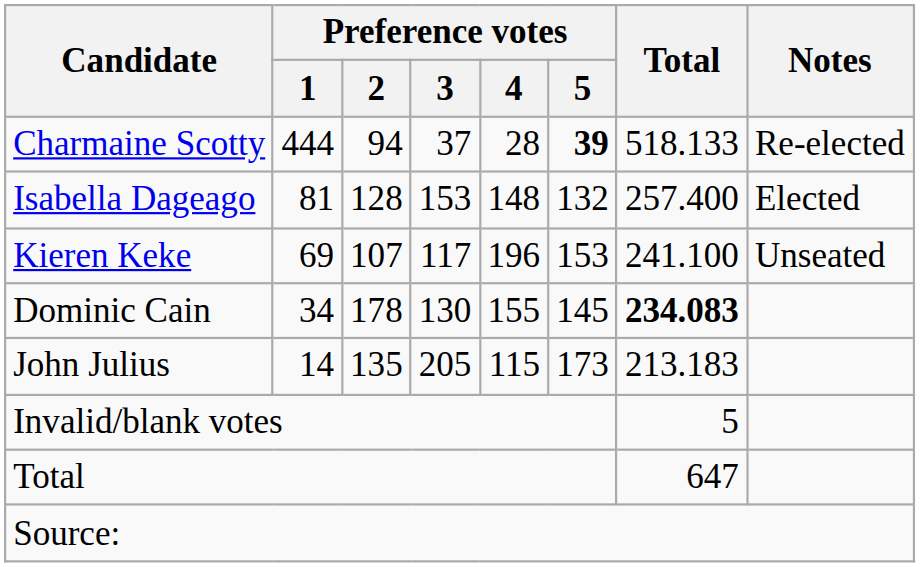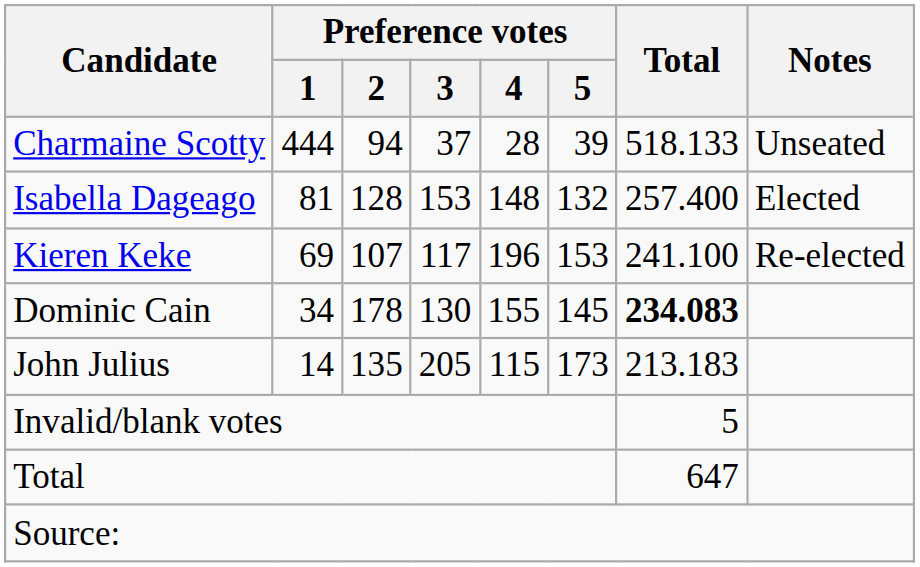(591, 143) bold -> (591, 143) normal
(830, 143) Re-elected -> (820, 143) Unseated
(820, 254) Unseated -> (830, 254) Re-elected
